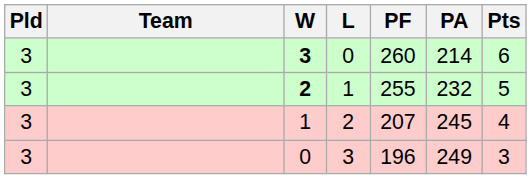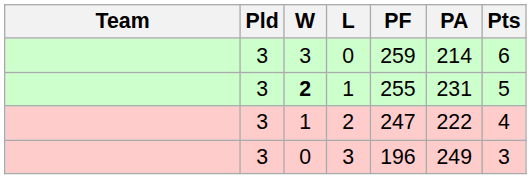columns swapped: (166, 21) <-> (26, 21)
(305, 55) bold -> (305, 55) normal
(398, 55) 260 -> (398, 55) 259
(454, 88) 232 -> (454, 88) 231
(398, 122) 207 -> (398, 122) 247
(454, 122) 245 -> (454, 122) 222
